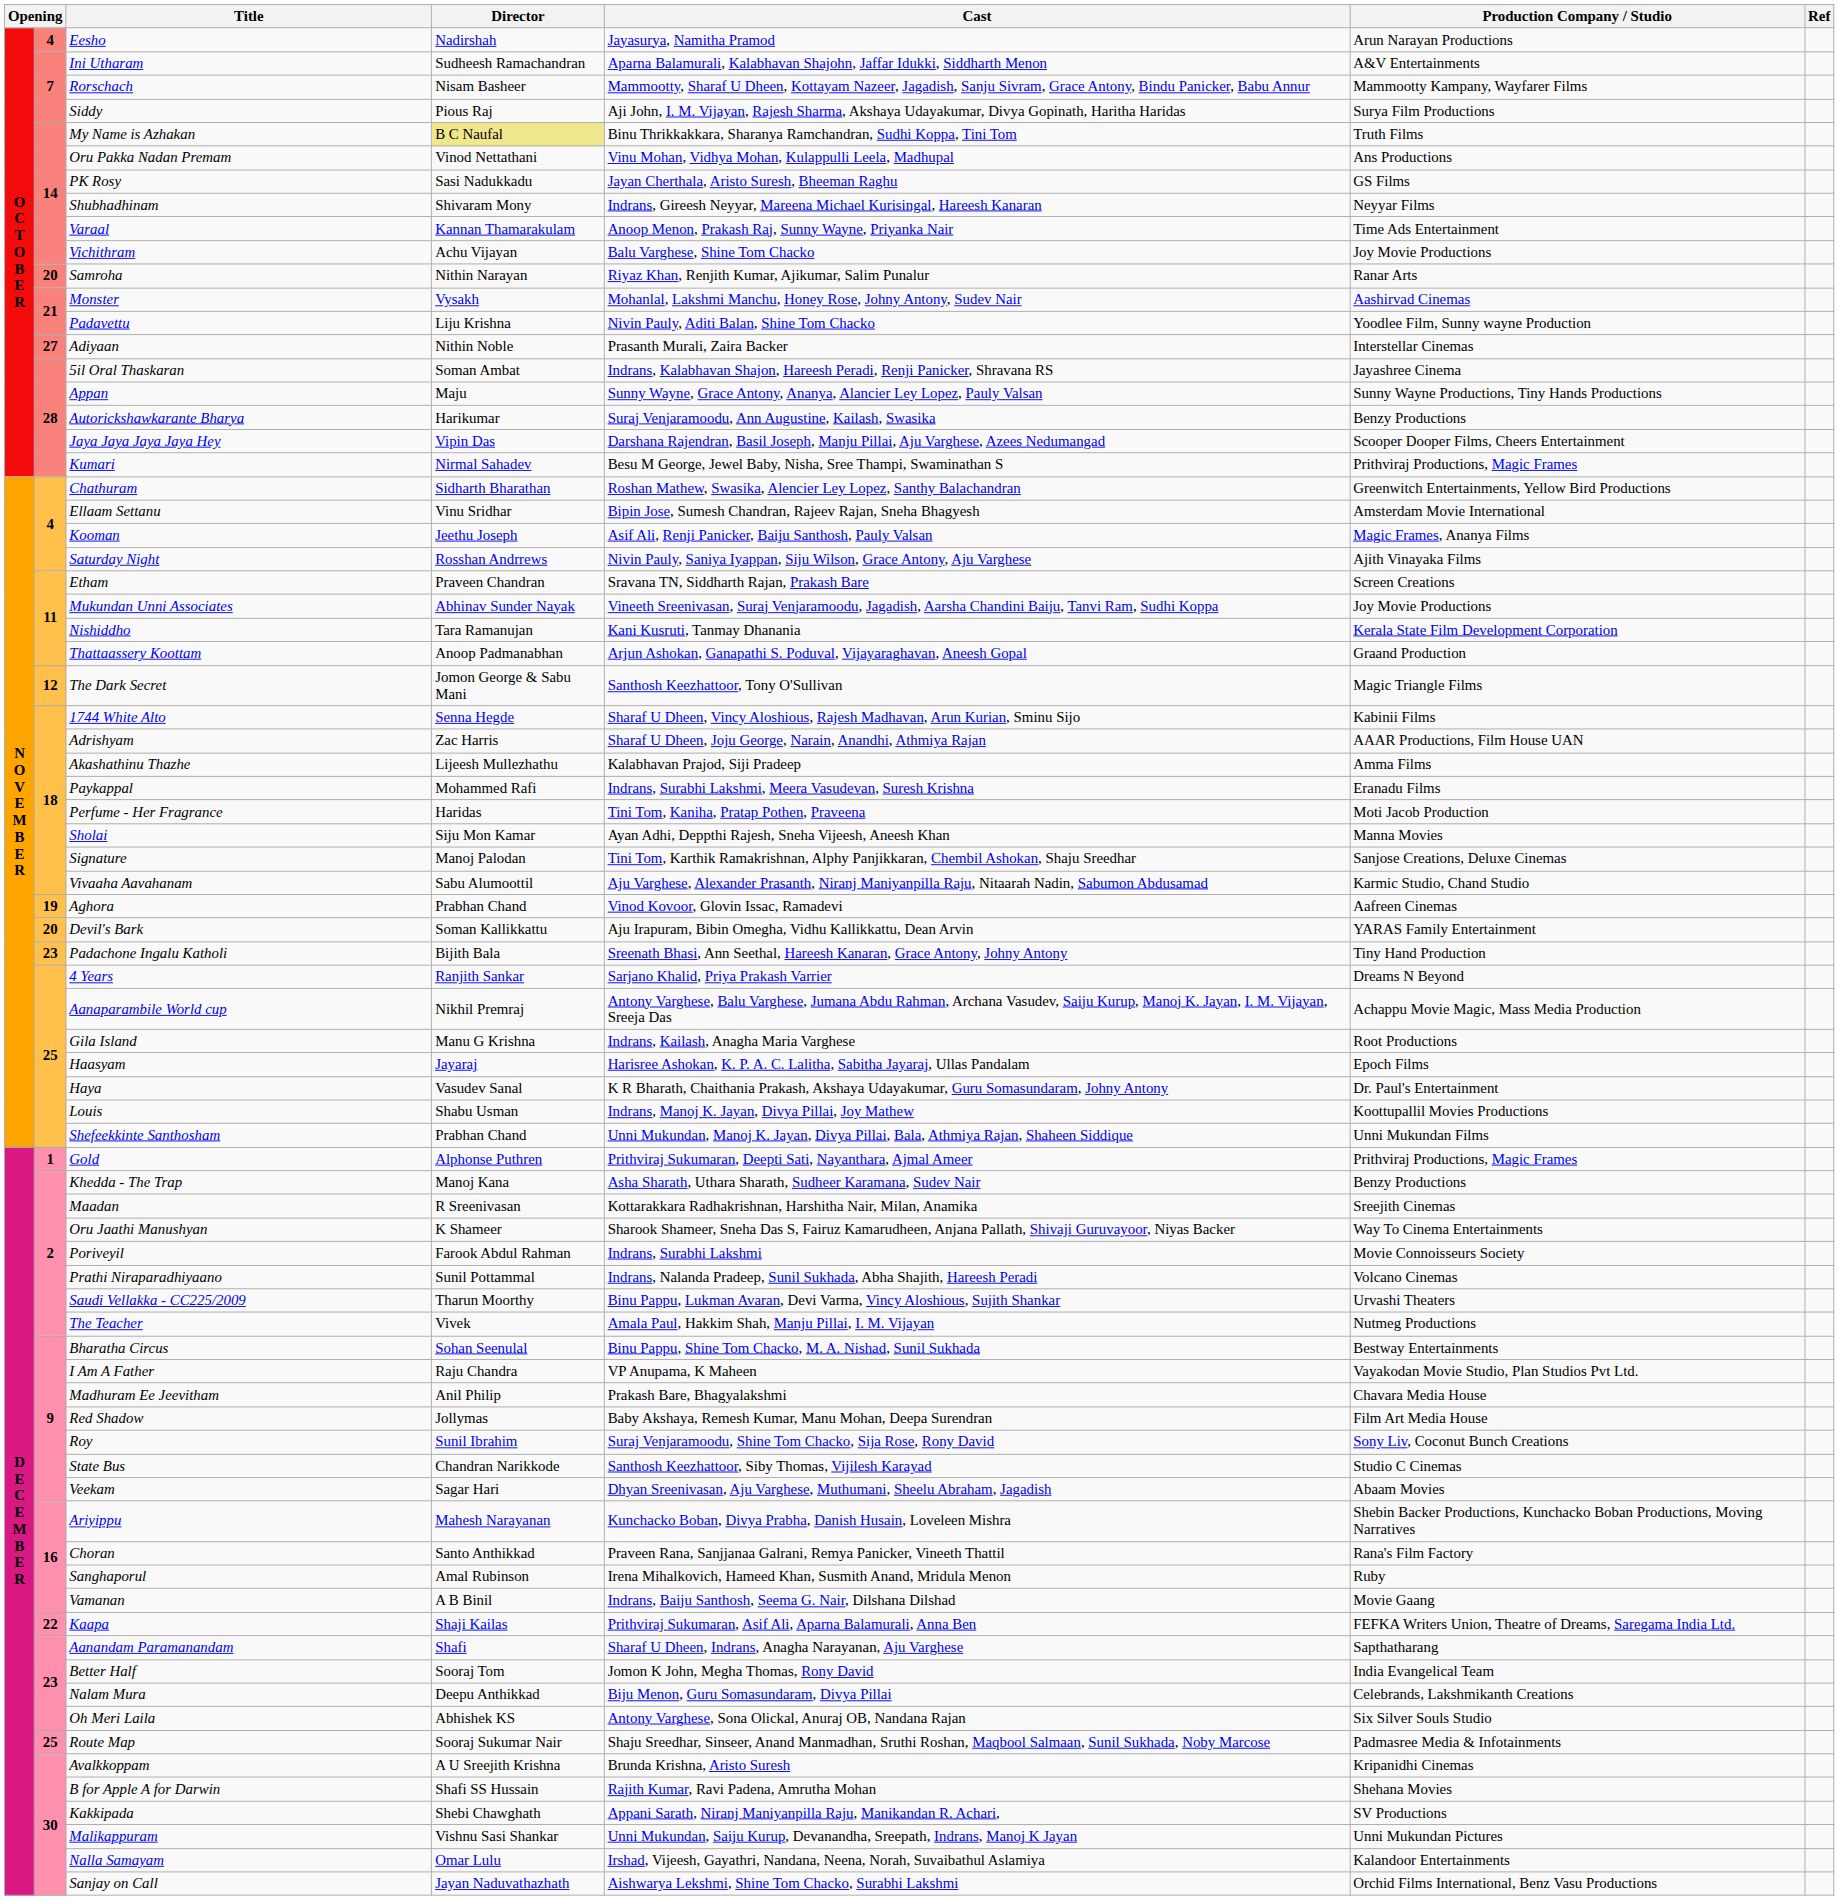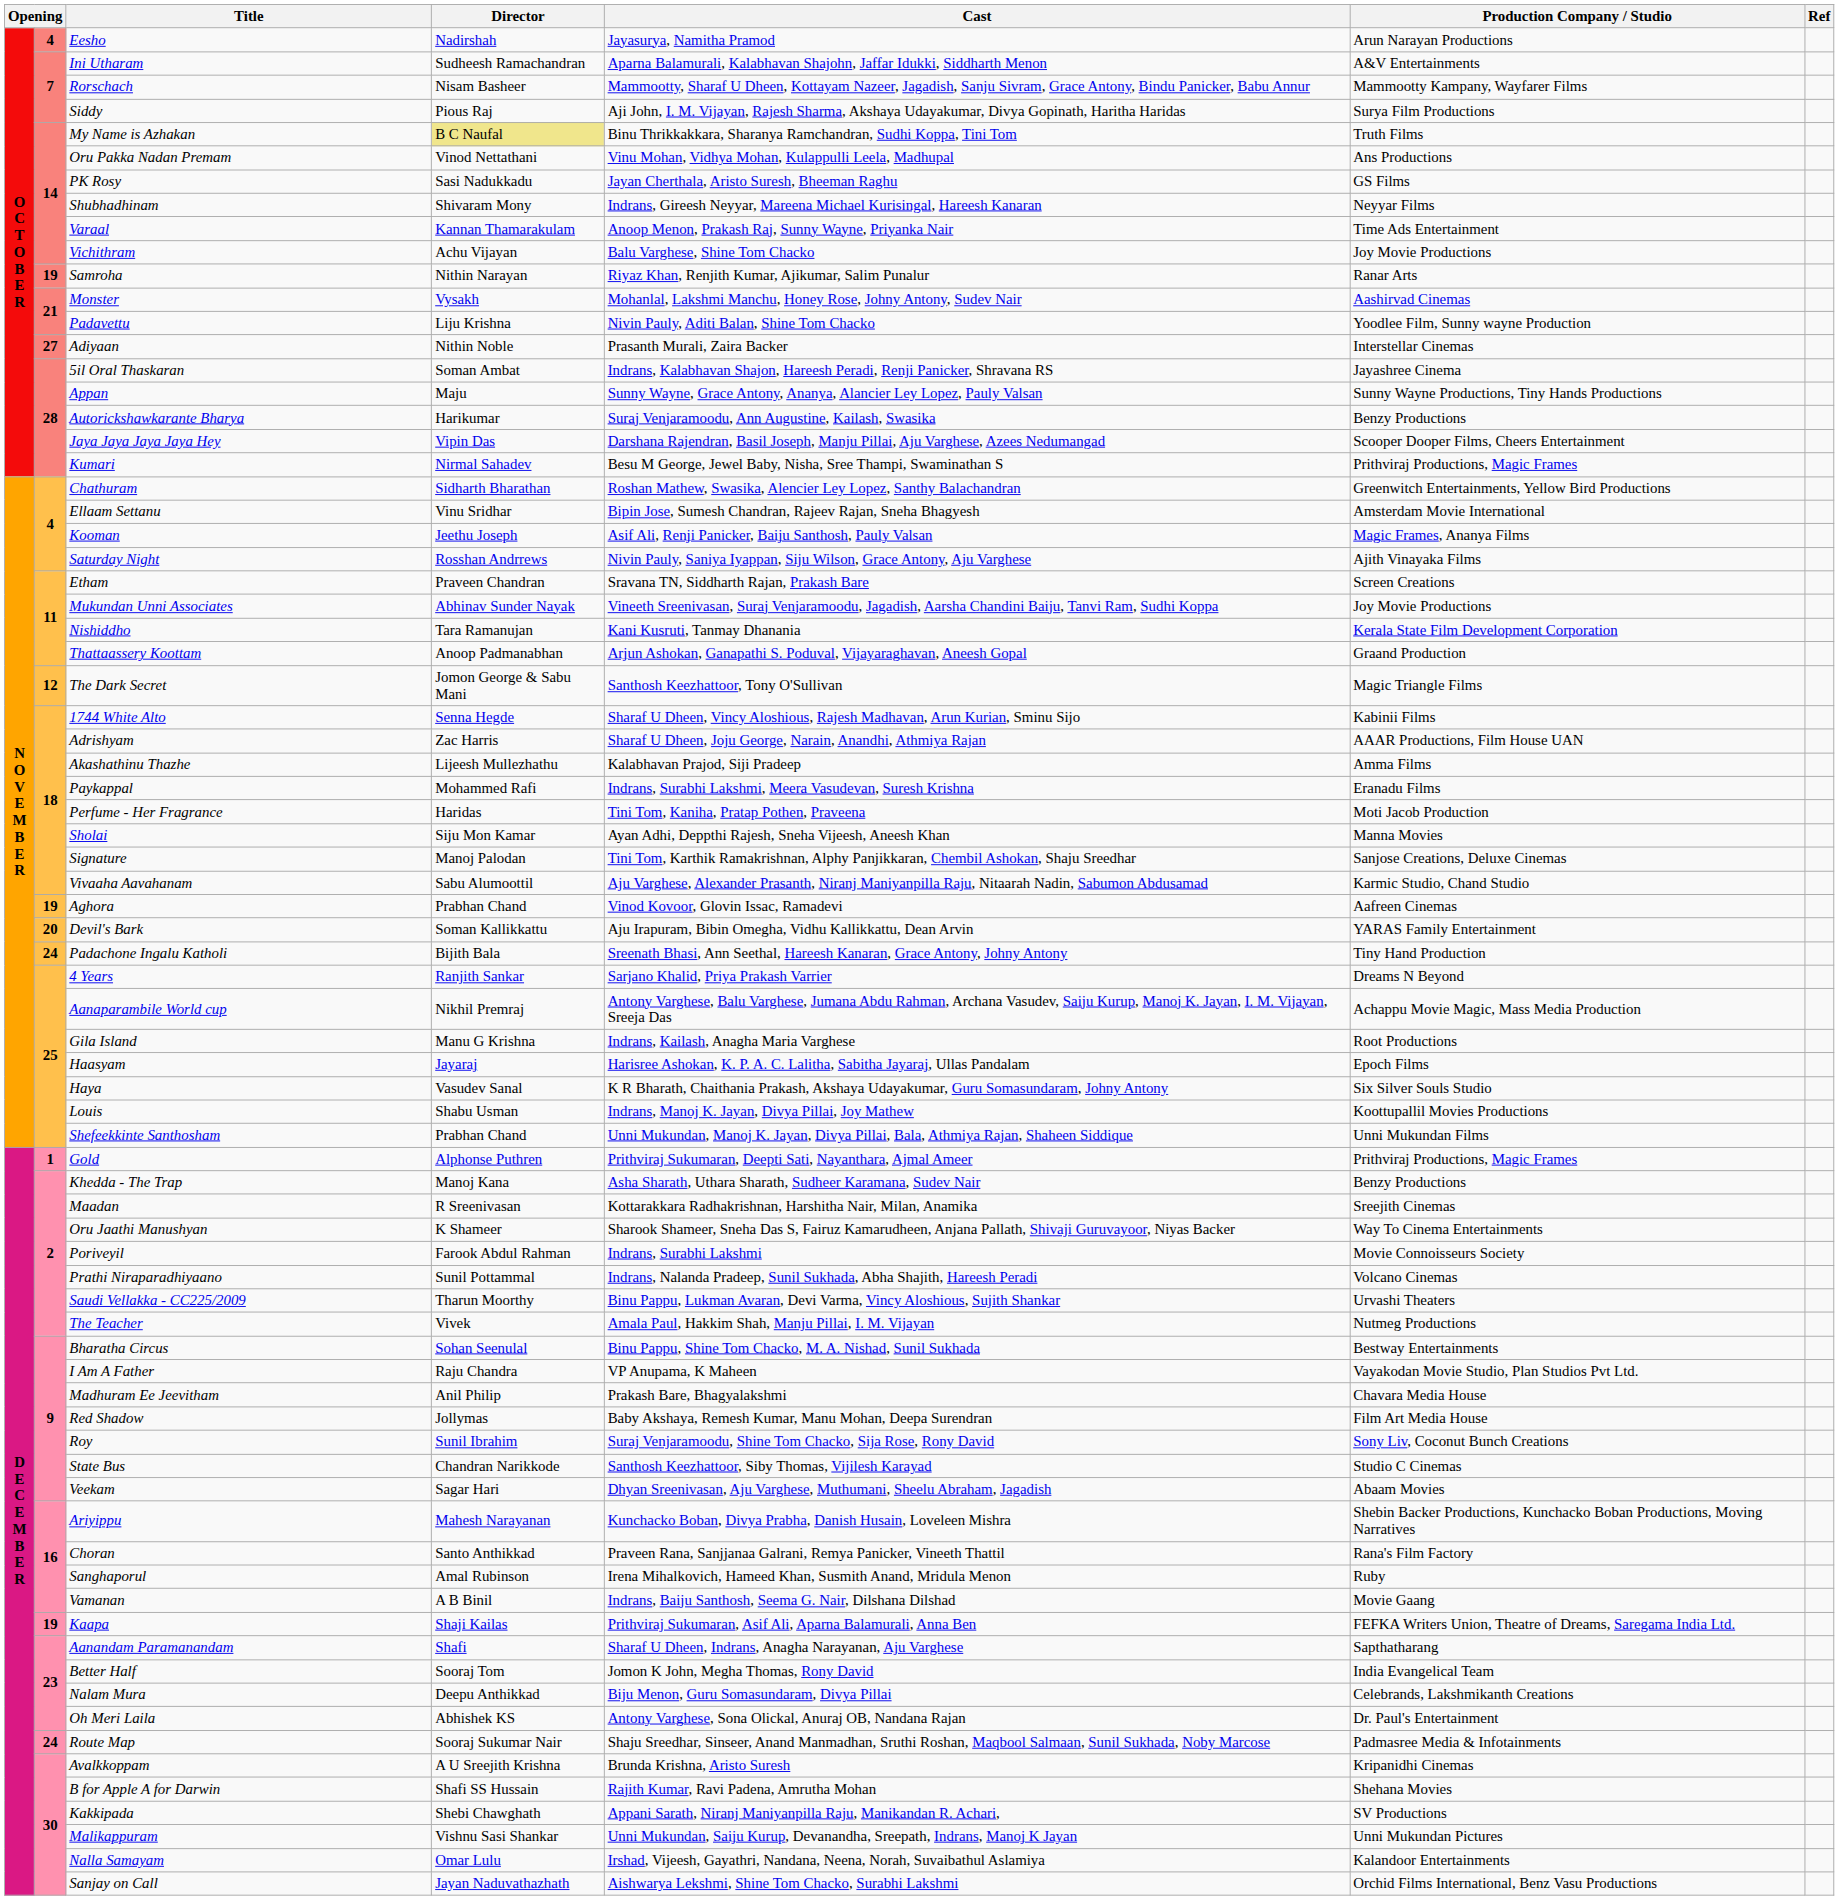(50, 275) 20 -> (50, 275) 19
(50, 953) 23 -> (50, 953) 24
(1426, 1088) Dr. Paul's Entertainment -> (1422, 1088) Six Silver Souls Studio
(50, 1624) 22 -> (50, 1624) 19
(1422, 1718) Six Silver Souls Studio -> (1426, 1718) Dr. Paul's Entertainment
(50, 1742) 25 -> (50, 1742) 24
